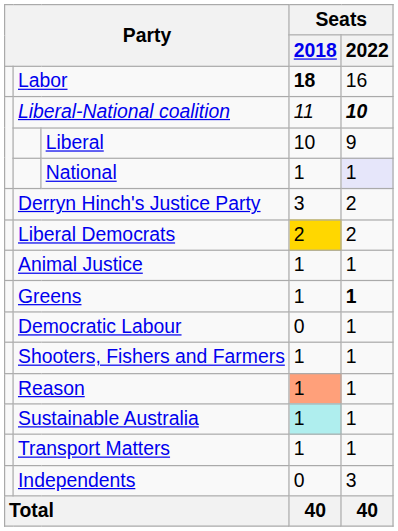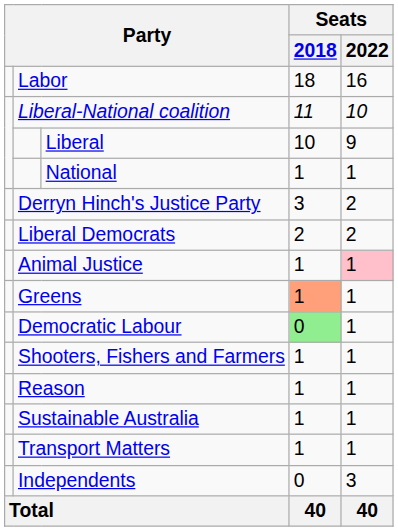(305, 81) bold -> (305, 81) normal
(357, 111) bold -> (357, 111) normal
(351, 173) lavender background -> (351, 173) no background
(299, 234) gold background -> (299, 234) no background
(351, 265) no background -> (351, 265) pink background
(299, 296) no background -> (299, 296) lightsalmon background
(351, 296) bold -> (351, 296) normal
(299, 326) no background -> (299, 326) lightgreen background
(299, 388) lightsalmon background -> (299, 388) no background
(299, 419) paleturquoise background -> (299, 419) no background
